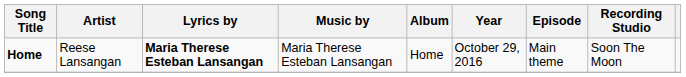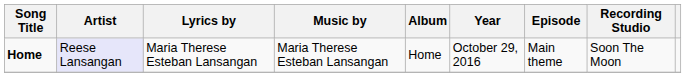(90, 55) no background -> (91, 55) lavender background
(204, 55) bold -> (202, 55) normal
